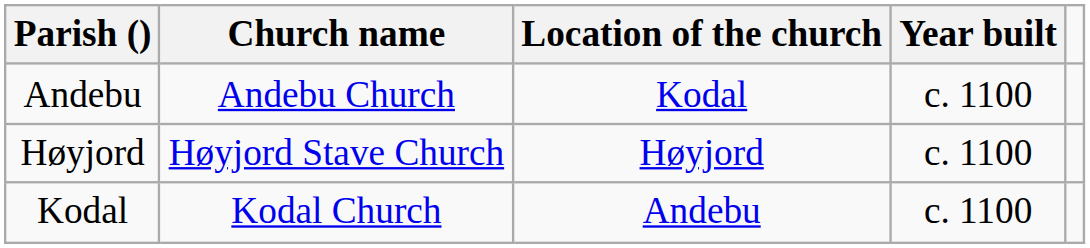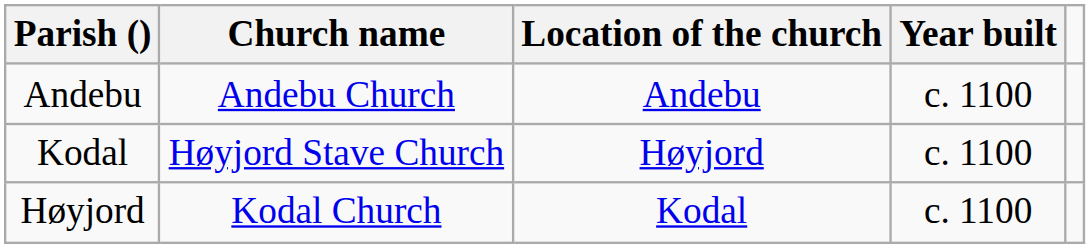(702, 93) Kodal -> (702, 93) Andebu
(83, 152) Høyjord -> (83, 152) Kodal
(83, 211) Kodal -> (83, 211) Høyjord
(702, 211) Andebu -> (702, 211) Kodal
